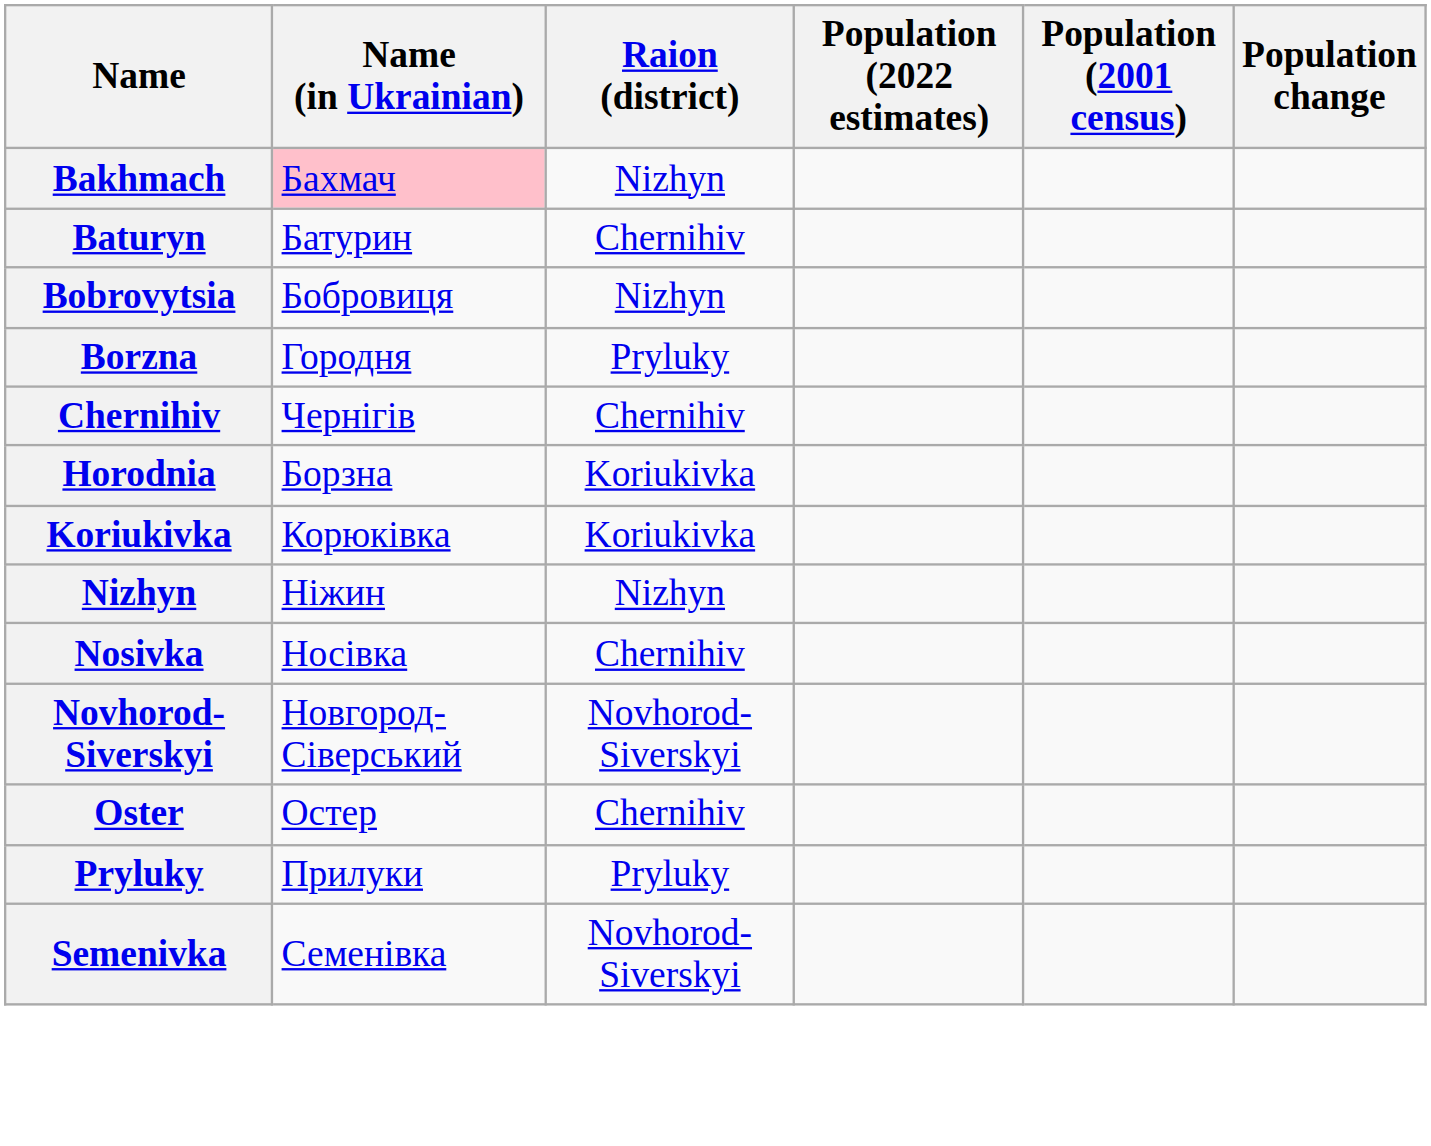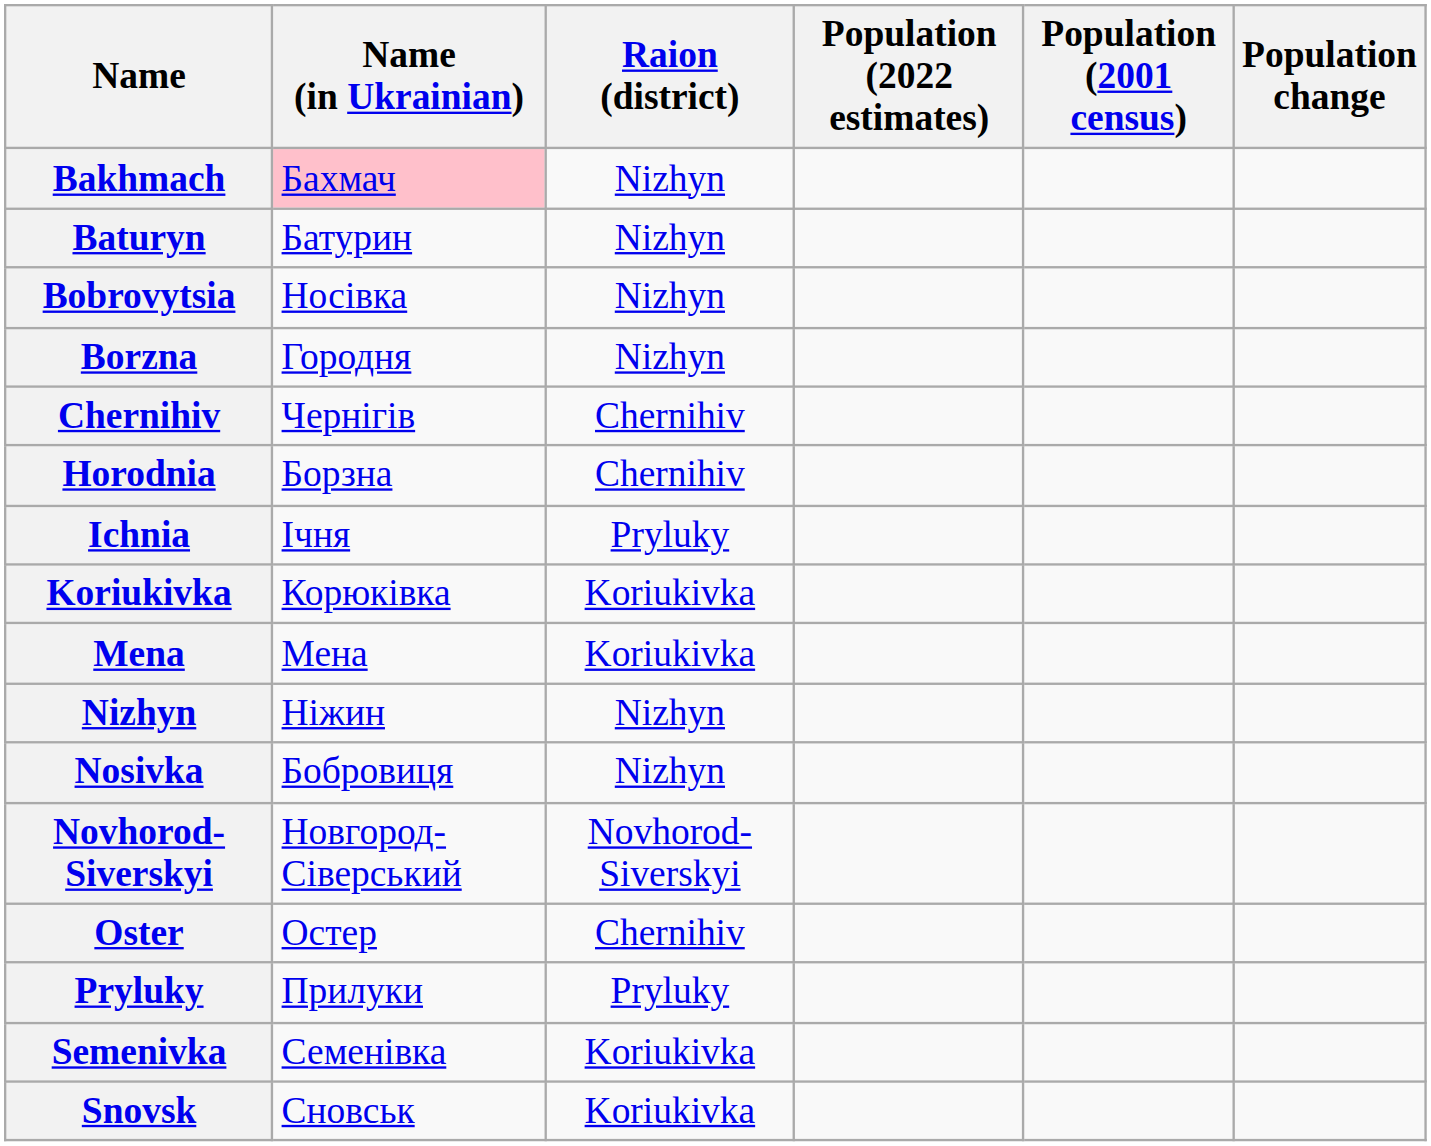(670, 237) Chernihiv -> (670, 237) Nizhyn
(367, 296) Бобровиця -> (344, 296) Носівка
(670, 355) Pryluky -> (670, 355) Nizhyn
(670, 474) Koriukivka -> (670, 474) Chernihiv
+ row: (139, 534)
+ row: (139, 652)
(344, 652) Носівка -> (367, 771) Бобровиця
(670, 652) Chernihiv -> (670, 771) Nizhyn
(670, 953) Novhorod-Siverskyi -> (670, 1051) Koriukivka
+ row: (139, 1110)
